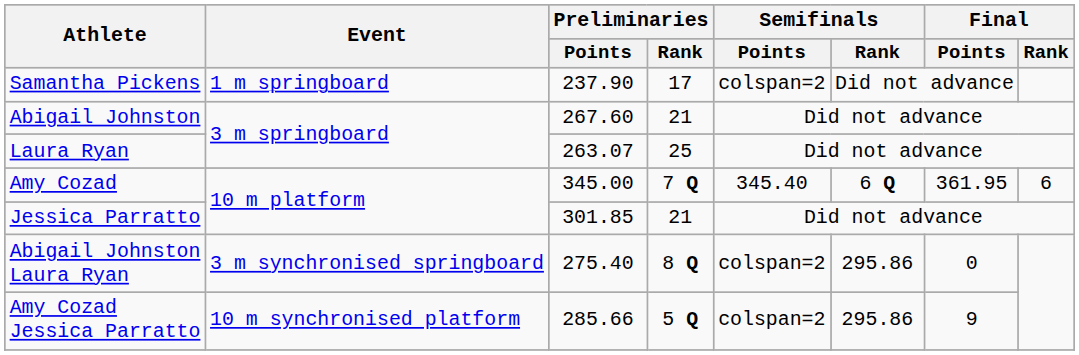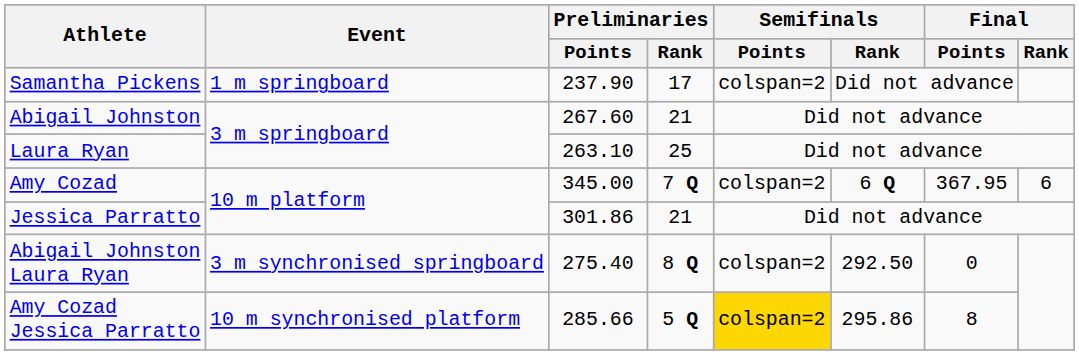(598, 151) 263.07 -> (598, 151) 263.10
(772, 185) 345.40 -> (772, 185) colspan=2
(972, 185) 361.95 -> (972, 185) 367.95
(598, 218) 301.85 -> (598, 218) 301.86
(877, 263) 295.86 -> (877, 263) 292.50
(772, 320) no background -> (772, 320) gold background
(972, 320) 9 -> (972, 320) 8
